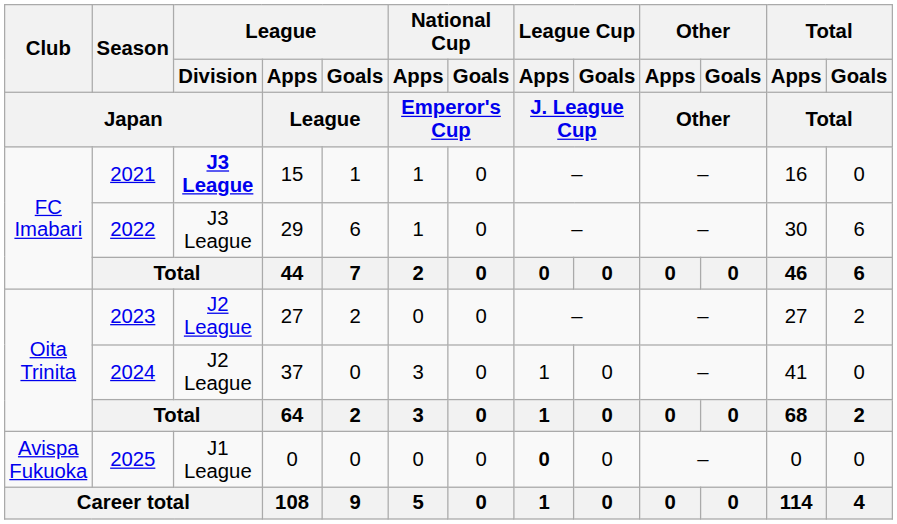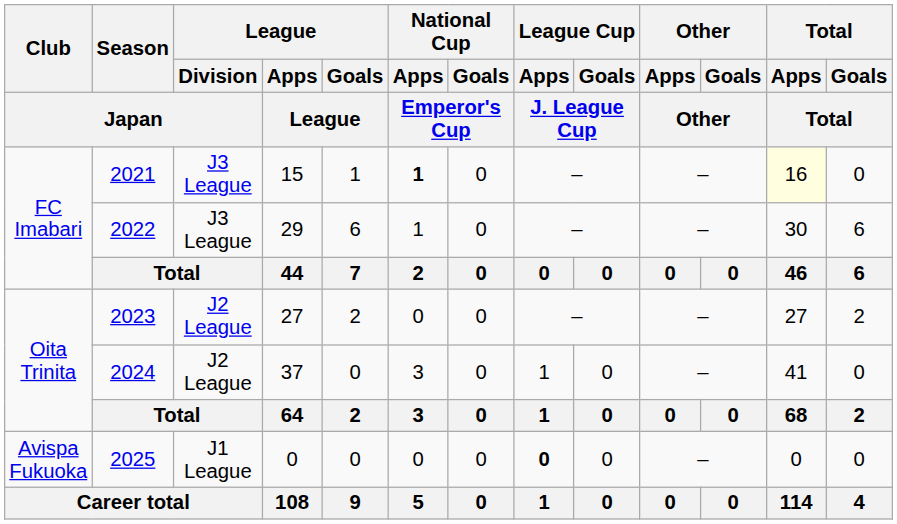(218, 174) bold -> (218, 174) normal
(418, 174) normal -> (418, 174) bold
(796, 174) no background -> (796, 174) lightyellow background
